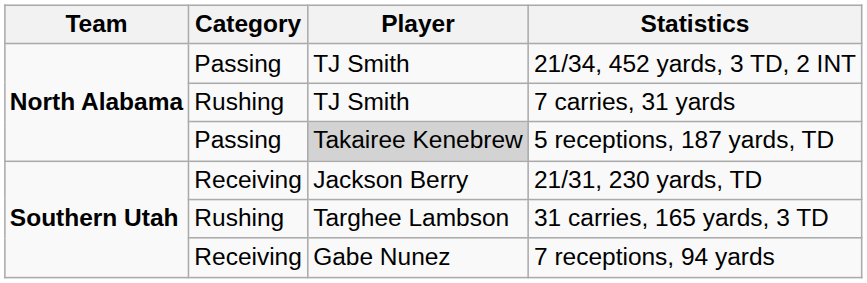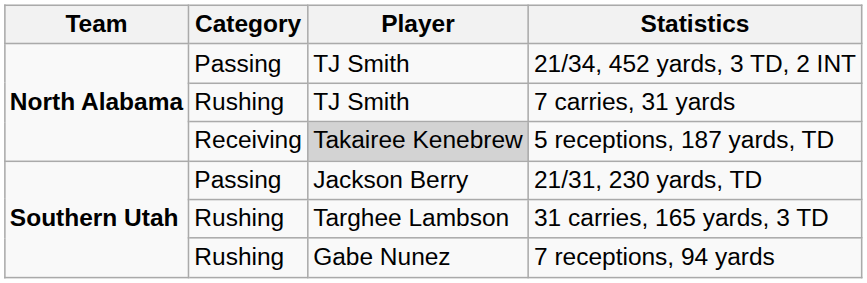(238, 140) Passing -> (248, 140) Receiving
(248, 179) Receiving -> (238, 179) Passing
(248, 257) Receiving -> (239, 257) Rushing
